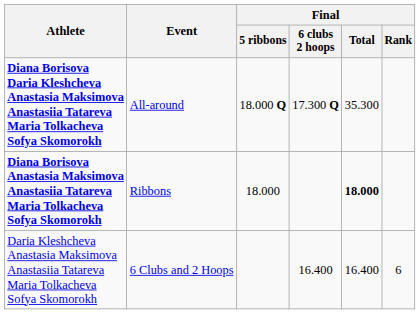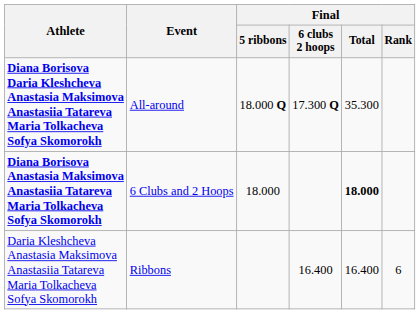(150, 191) Ribbons -> (182, 191) 6 Clubs and 2 Hoops
(182, 270) 6 Clubs and 2 Hoops -> (150, 270) Ribbons
